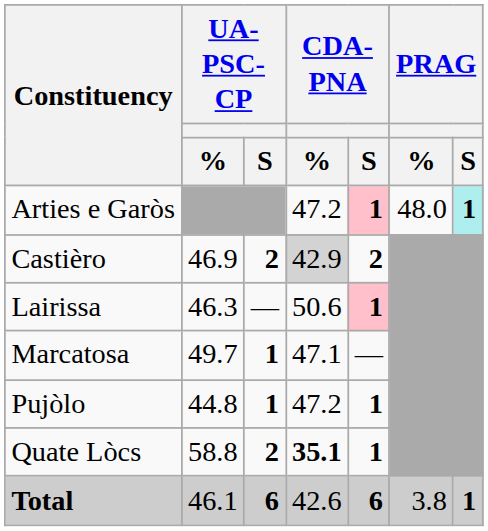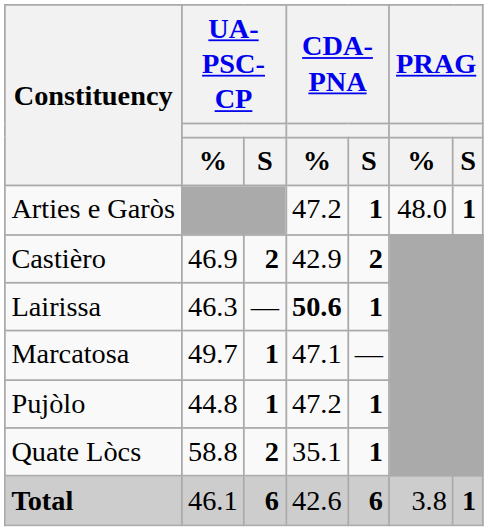(376, 209) pink background -> (376, 209) no background
(469, 209) paleturquoise background -> (469, 209) no background
(317, 257) lightgrey background -> (317, 257) no background
(317, 306) normal -> (317, 306) bold
(376, 306) pink background -> (376, 306) no background
(317, 451) bold -> (317, 451) normal
